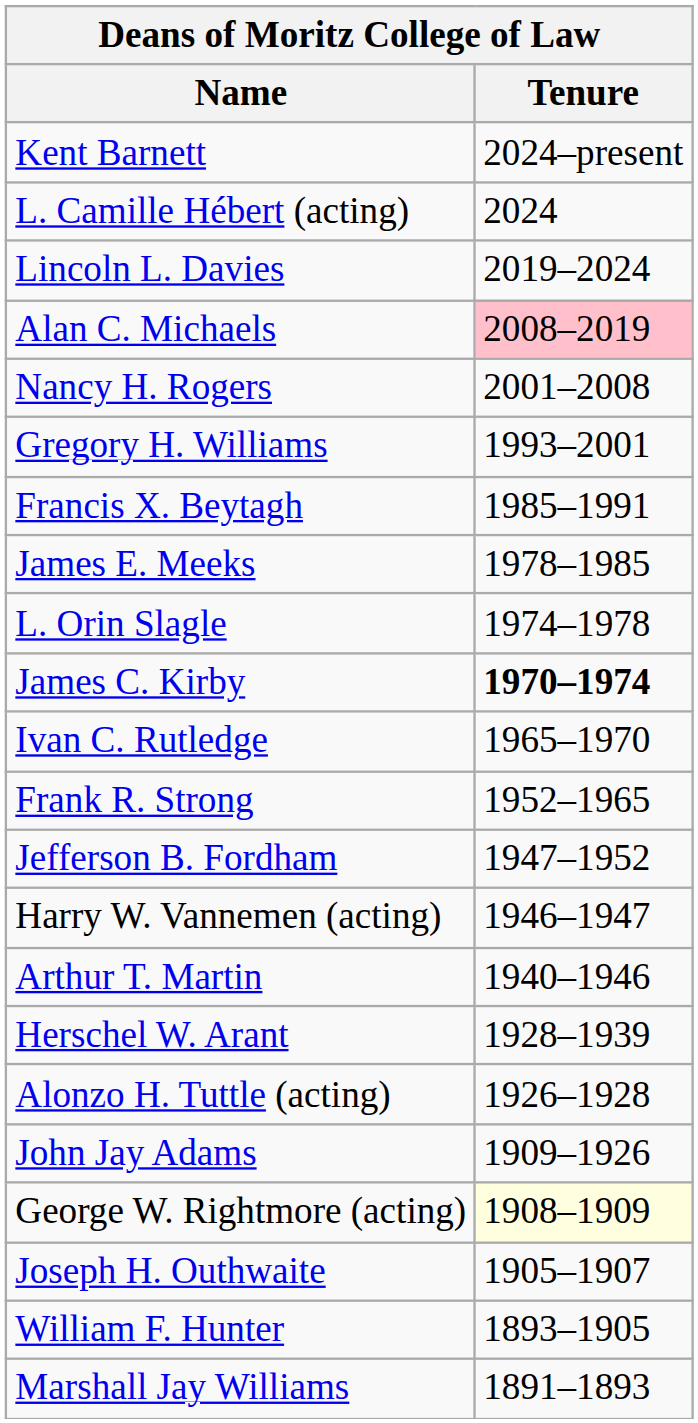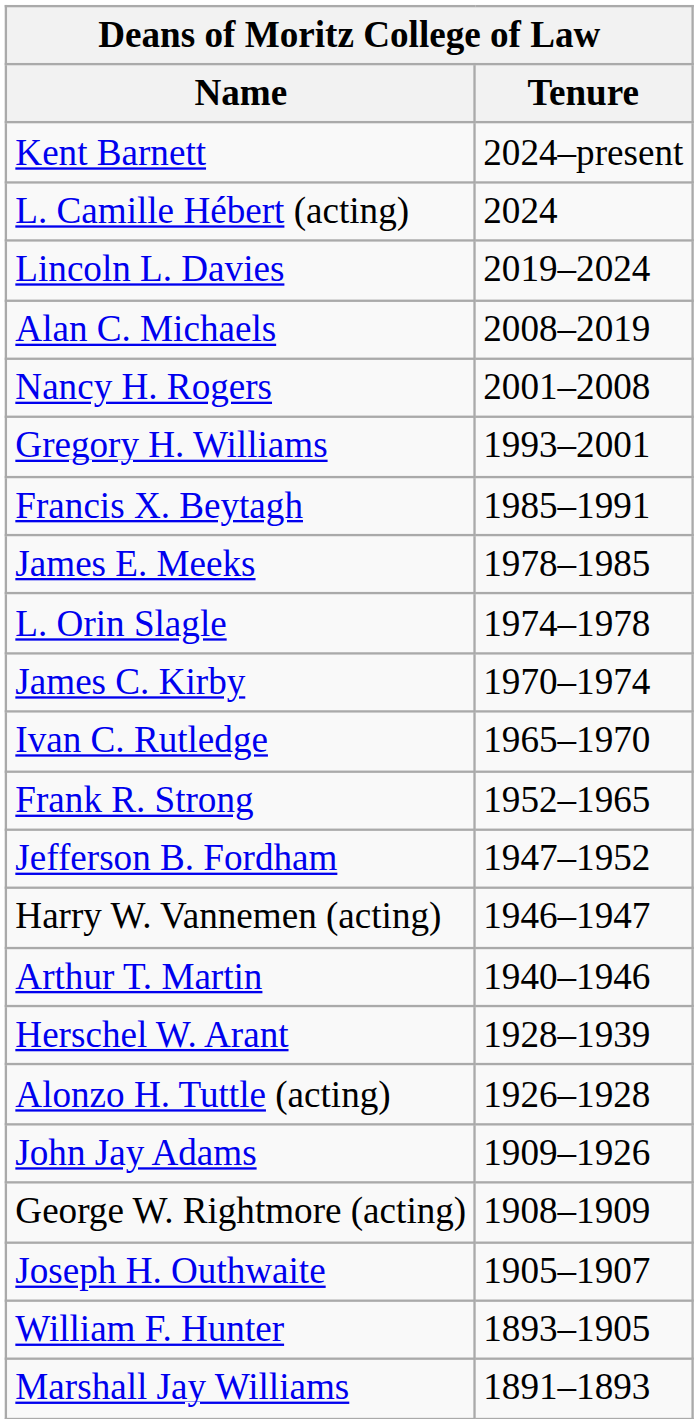(567, 328) pink background -> (567, 328) no background
(567, 681) bold -> (567, 681) normal
(567, 1211) lightyellow background -> (567, 1211) no background
